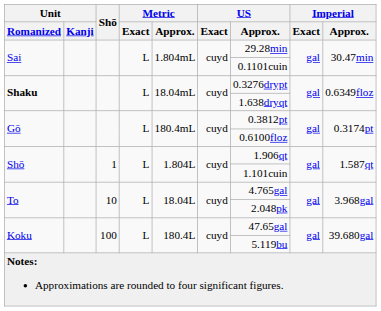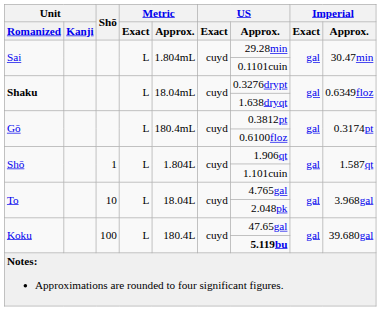(269, 244) normal -> (269, 244) bold
